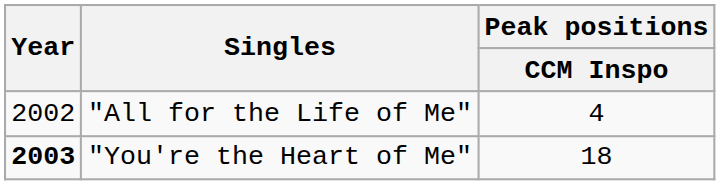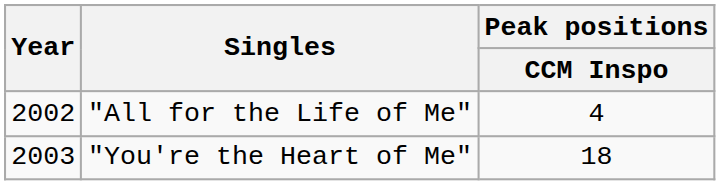(43, 157) bold -> (43, 157) normal
